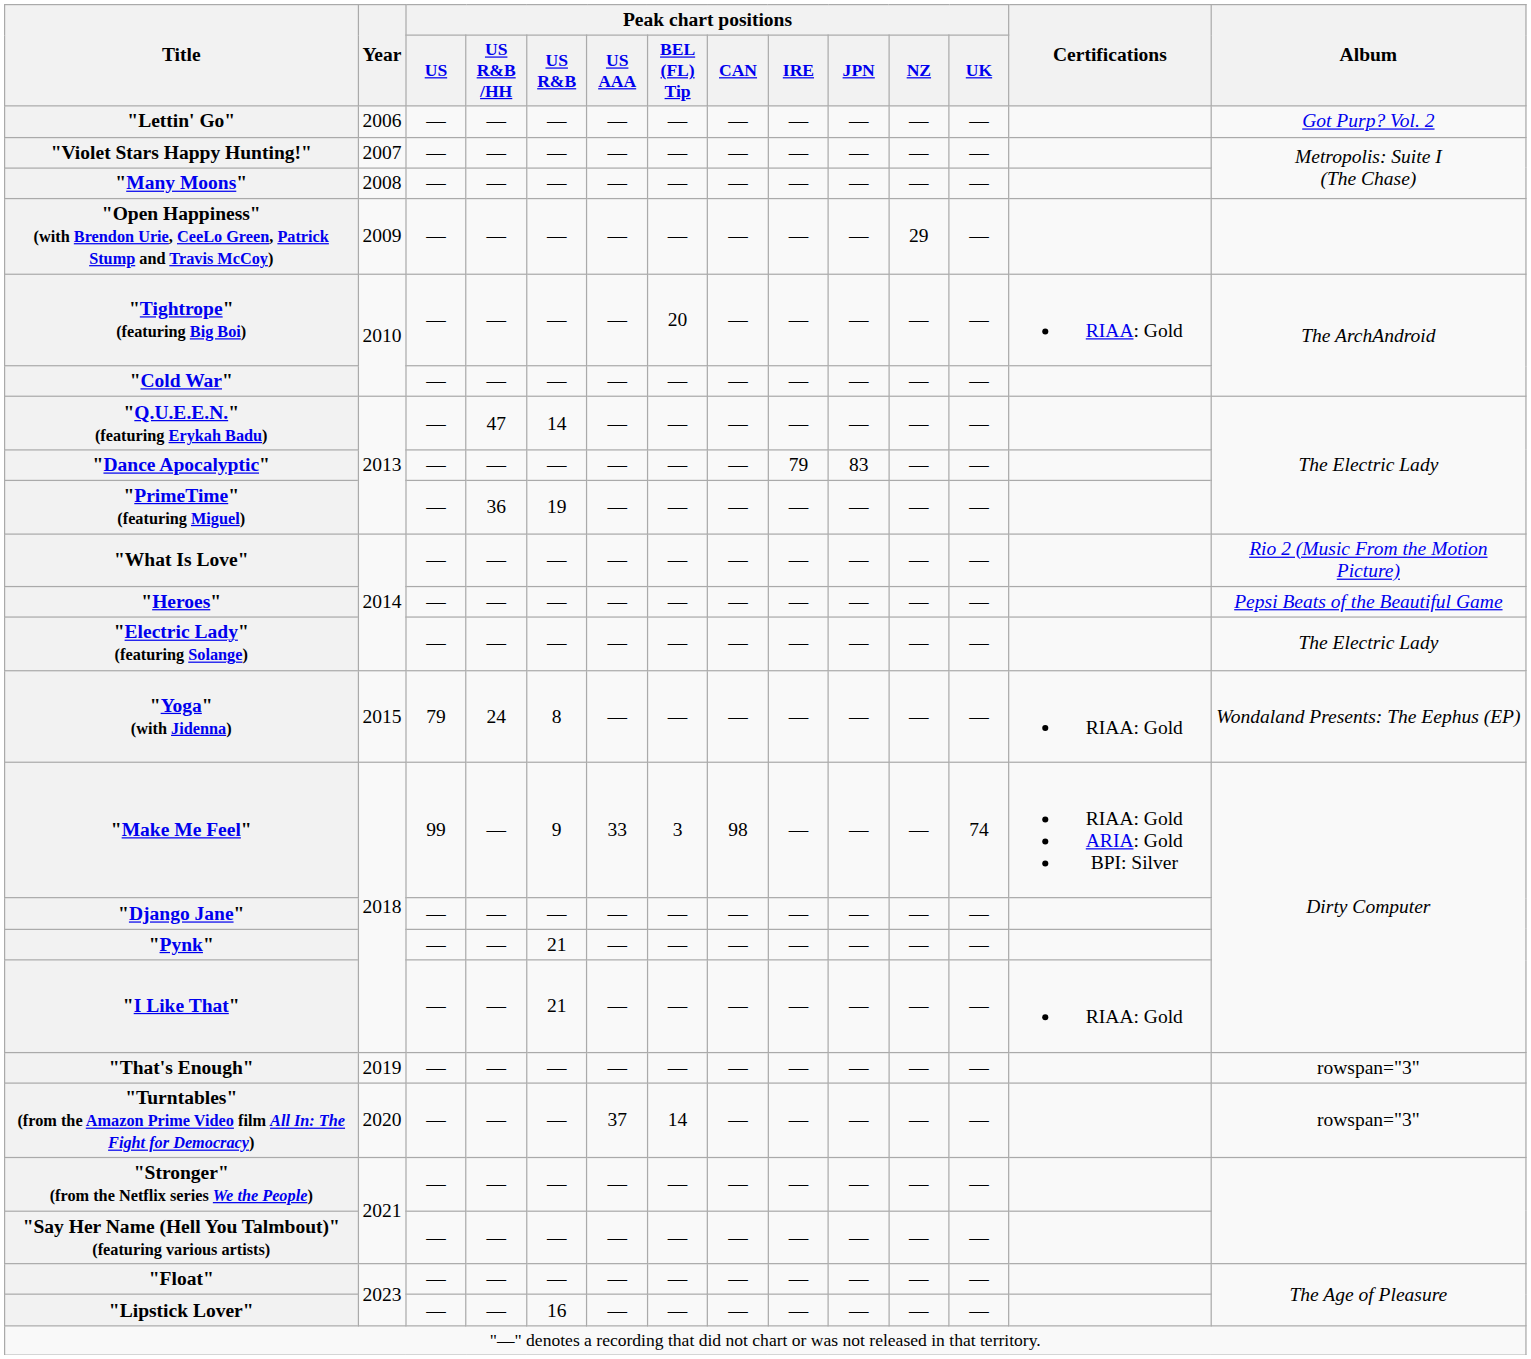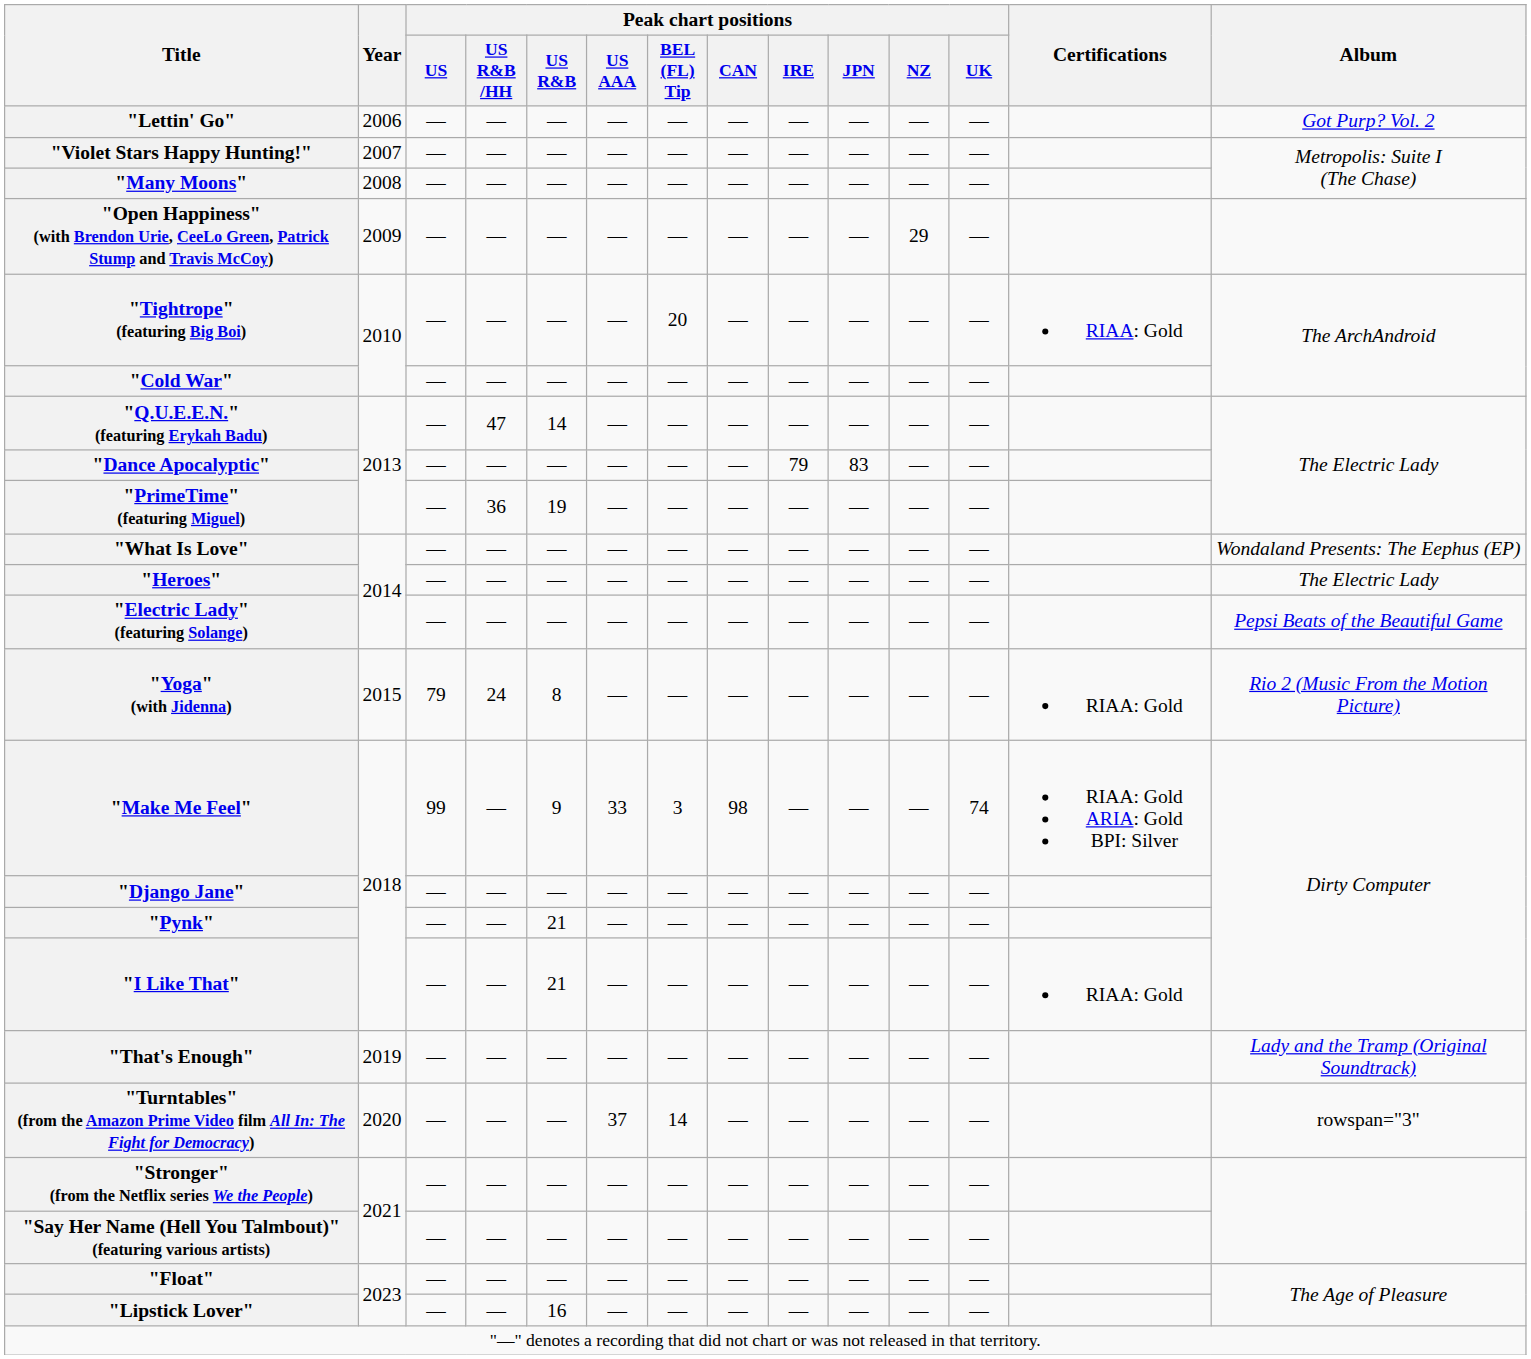(1368, 559) Rio 2 (Music From the Motion Picture) -> (1368, 548) Wondaland Presents: The Eephus (EP)
(1368, 601) Pepsi Beats of the Beautiful Game -> (1368, 579) The Electric Lady
(1368, 643) The Electric Lady -> (1368, 621) Pepsi Beats of the Beautiful Game
(1368, 716) Wondaland Presents: The Eephus (EP) -> (1368, 694) Rio 2 (Music From the Motion Picture)
(1368, 1067) rowspan="3" -> (1368, 1056) Lady and the Tramp (Original Soundtrack)
